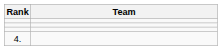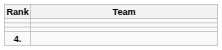(18, 39) normal -> (18, 39) bold
